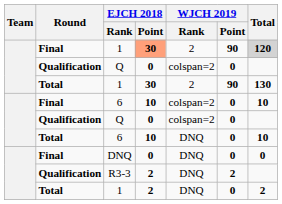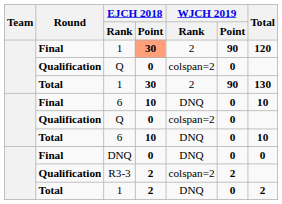(263, 48) lightgrey background -> (263, 48) no background
(192, 102) colspan=2 -> (192, 102) DNQ
(192, 173) DNQ -> (192, 173) colspan=2
